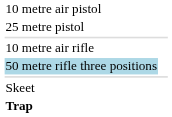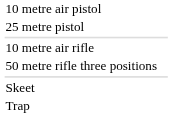(81, 66) lightblue background -> (81, 66) no background
(19, 105) bold -> (18, 105) normal
